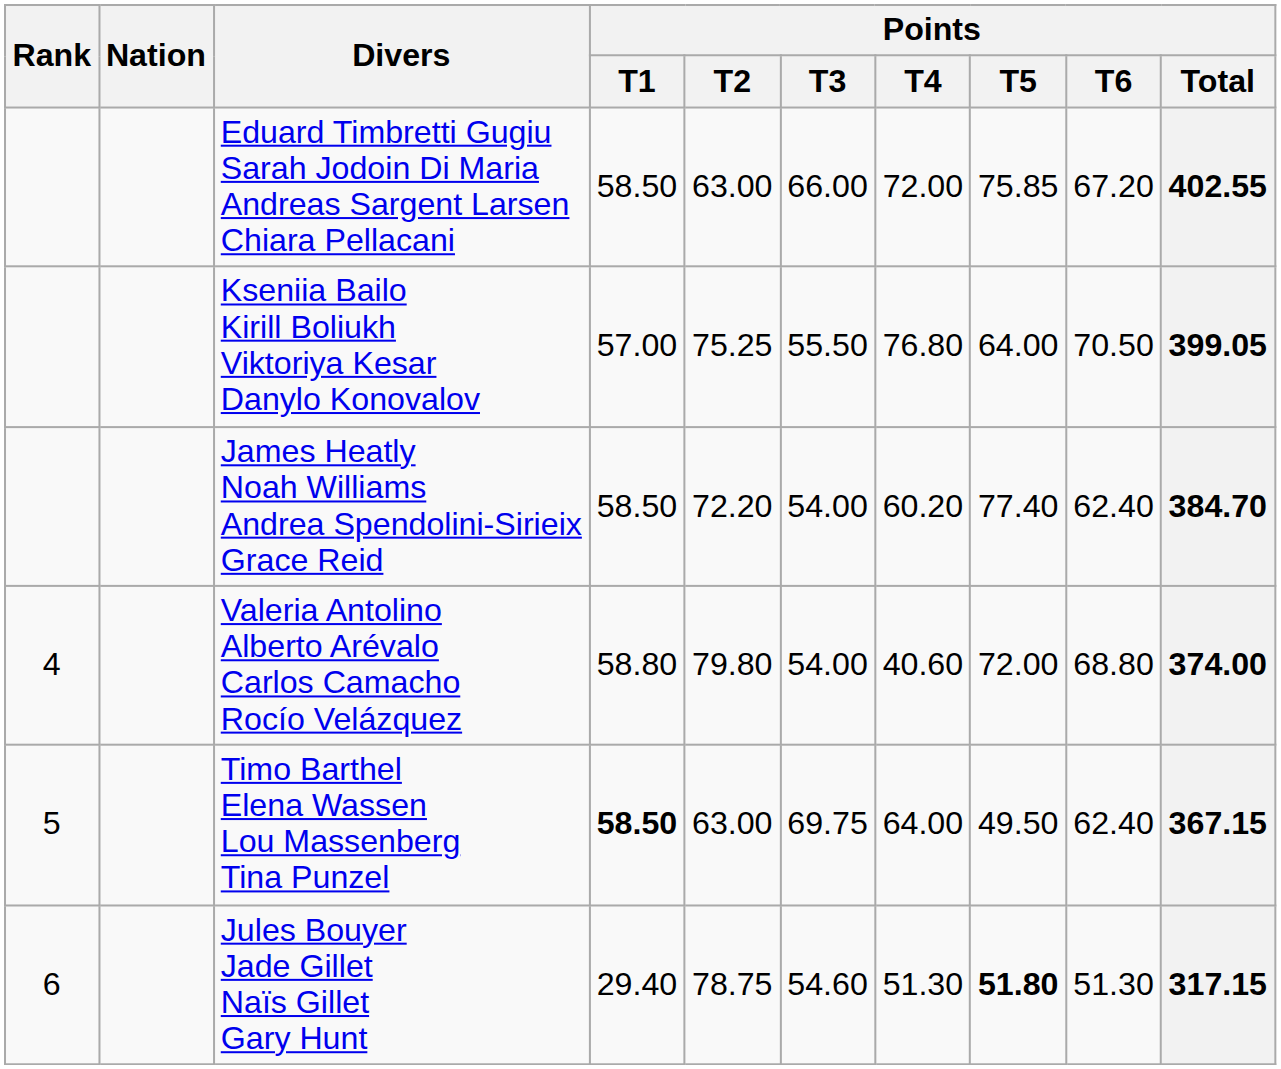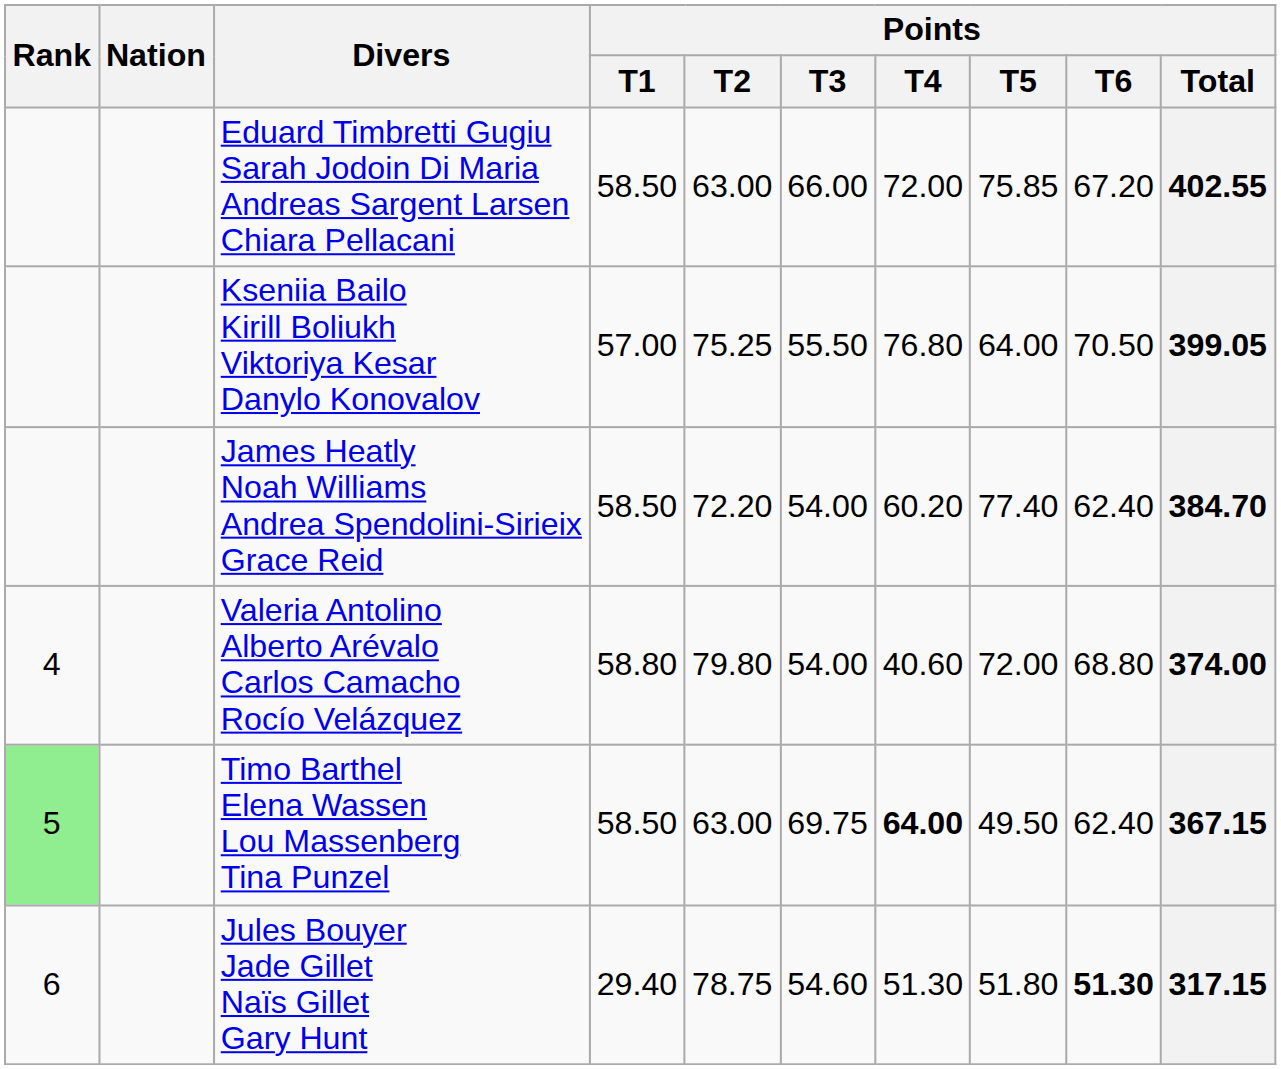(52, 824) no background -> (52, 824) lightgreen background
(637, 824) bold -> (637, 824) normal
(923, 824) normal -> (923, 824) bold
(1018, 983) bold -> (1018, 983) normal
(1114, 983) normal -> (1114, 983) bold
